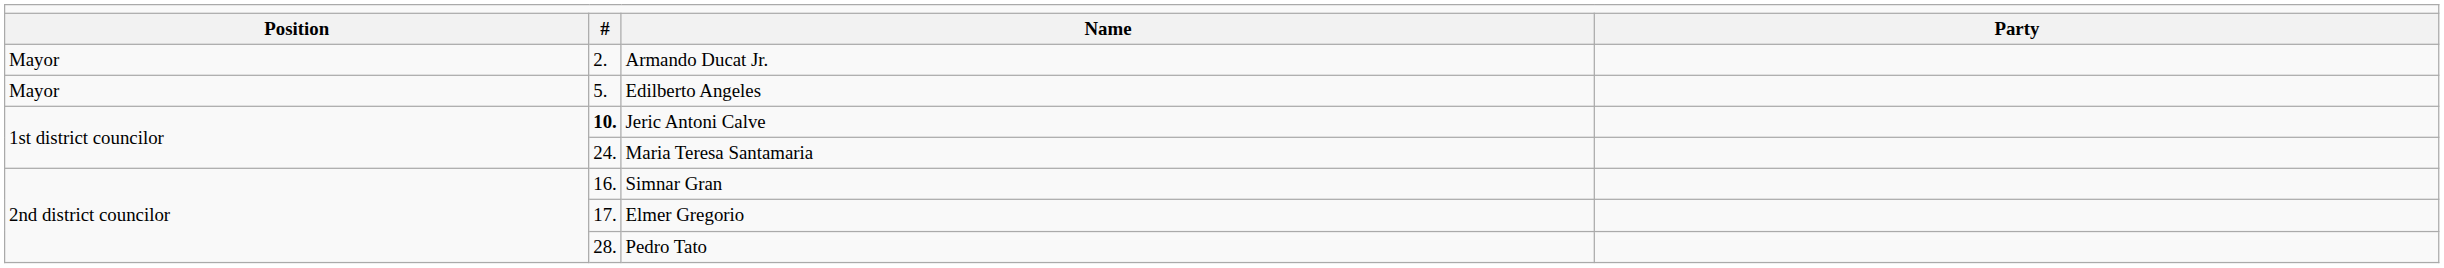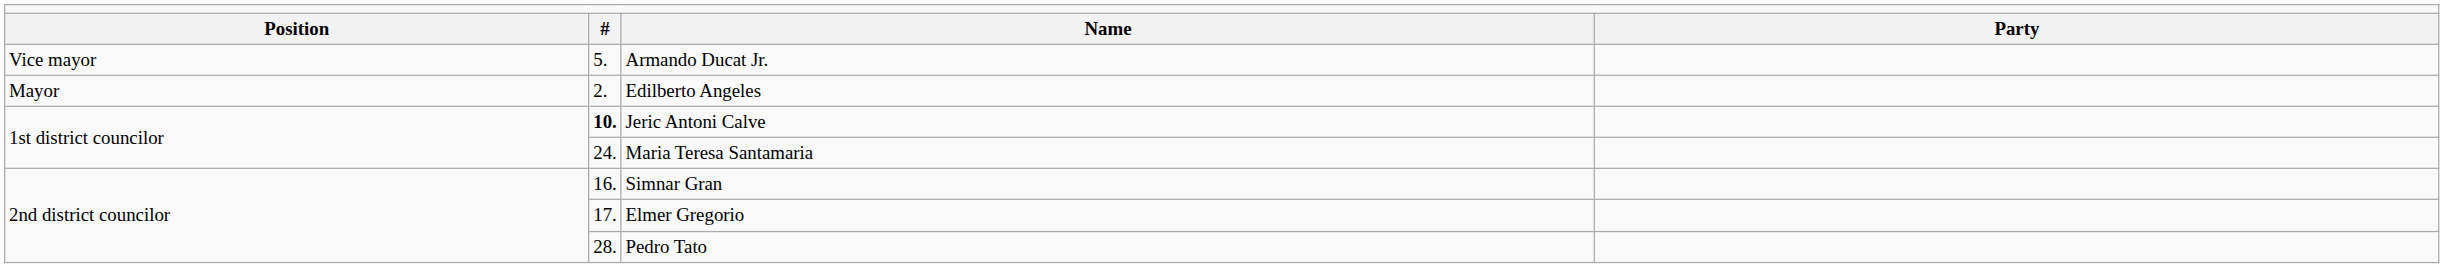(34, 60) Mayor -> (53, 60) Vice mayor
(600, 60) 2. -> (600, 60) 5.
(600, 91) 5. -> (600, 91) 2.
